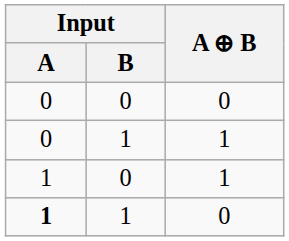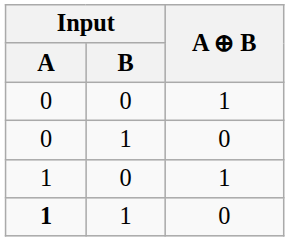(224, 100) 0 -> (224, 100) 1
(224, 139) 1 -> (224, 139) 0
